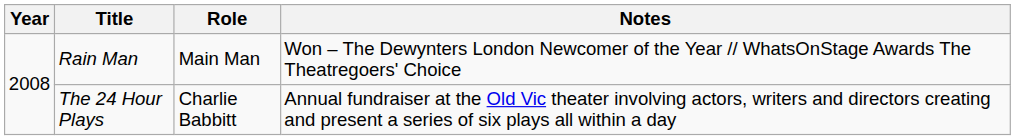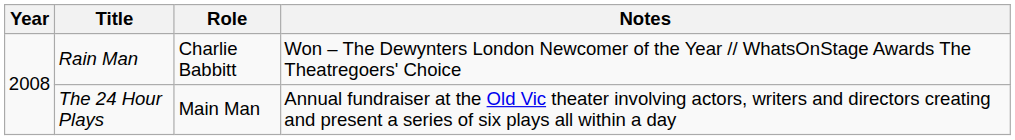(219, 59) Main Man -> (208, 59) Charlie Babbitt
(208, 109) Charlie Babbitt -> (219, 109) Main Man
